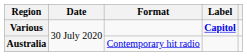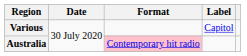(220, 28) bold -> (219, 28) normal
(153, 43) no background -> (153, 43) pink background
